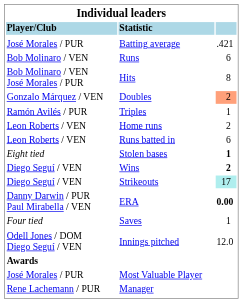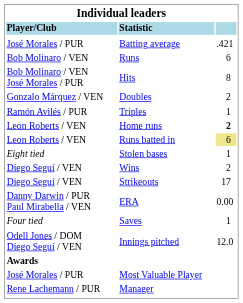(224, 97) lightsalmon background -> (224, 97) no background
(224, 125) normal -> (224, 125) bold
(224, 139) no background -> (224, 139) khaki background
(224, 153) bold -> (224, 153) normal
(224, 167) bold -> (224, 167) normal
(224, 182) paleturquoise background -> (224, 182) no background
(225, 201) bold -> (225, 201) normal
